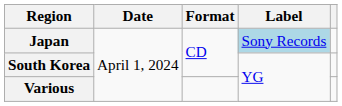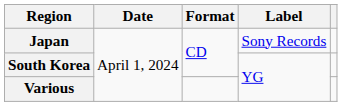(284, 40) lightblue background -> (284, 40) no background
